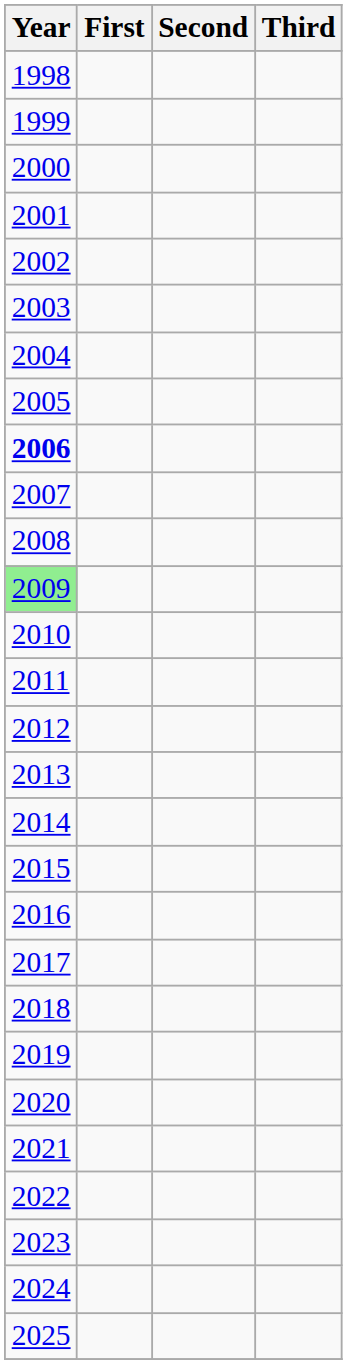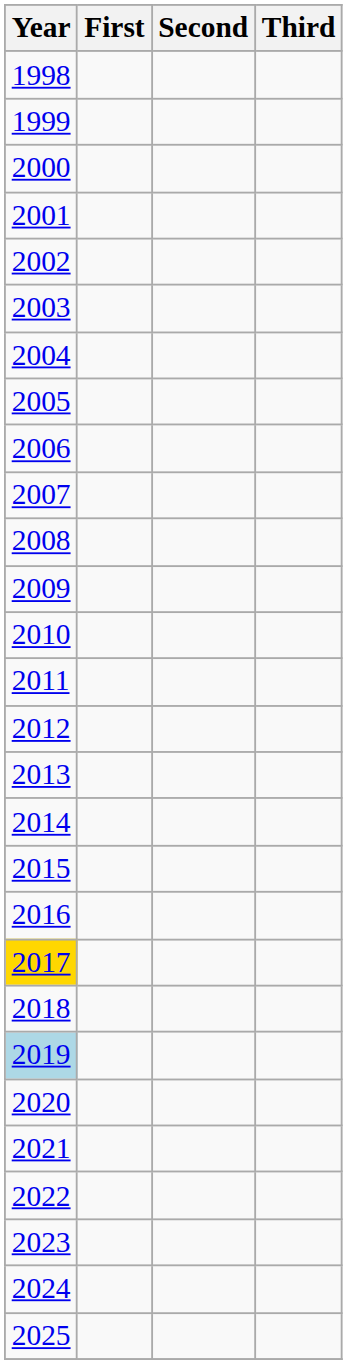(41, 448) bold -> (41, 448) normal
(41, 588) lightgreen background -> (41, 588) no background
(41, 961) no background -> (41, 961) gold background
(41, 1055) no background -> (41, 1055) lightblue background
